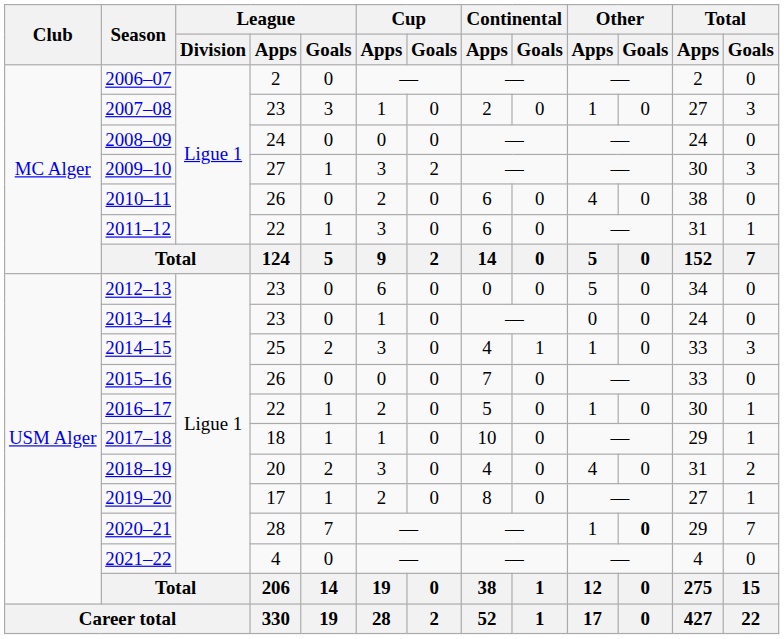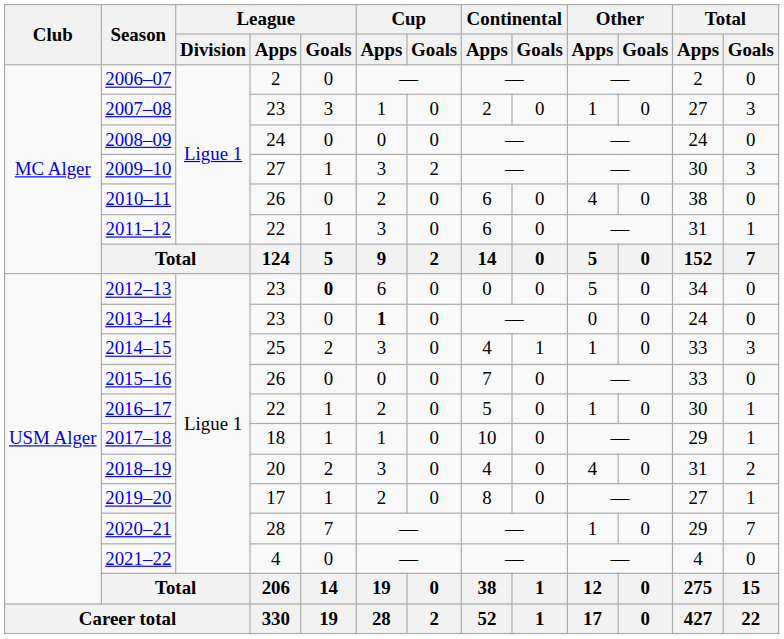(329, 288) normal -> (329, 288) bold
(381, 318) normal -> (381, 318) bold
(645, 528) bold -> (645, 528) normal
